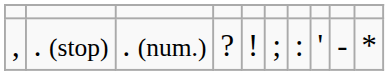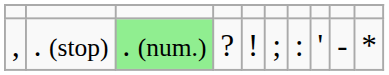(164, 44) no background -> (164, 44) lightgreen background
